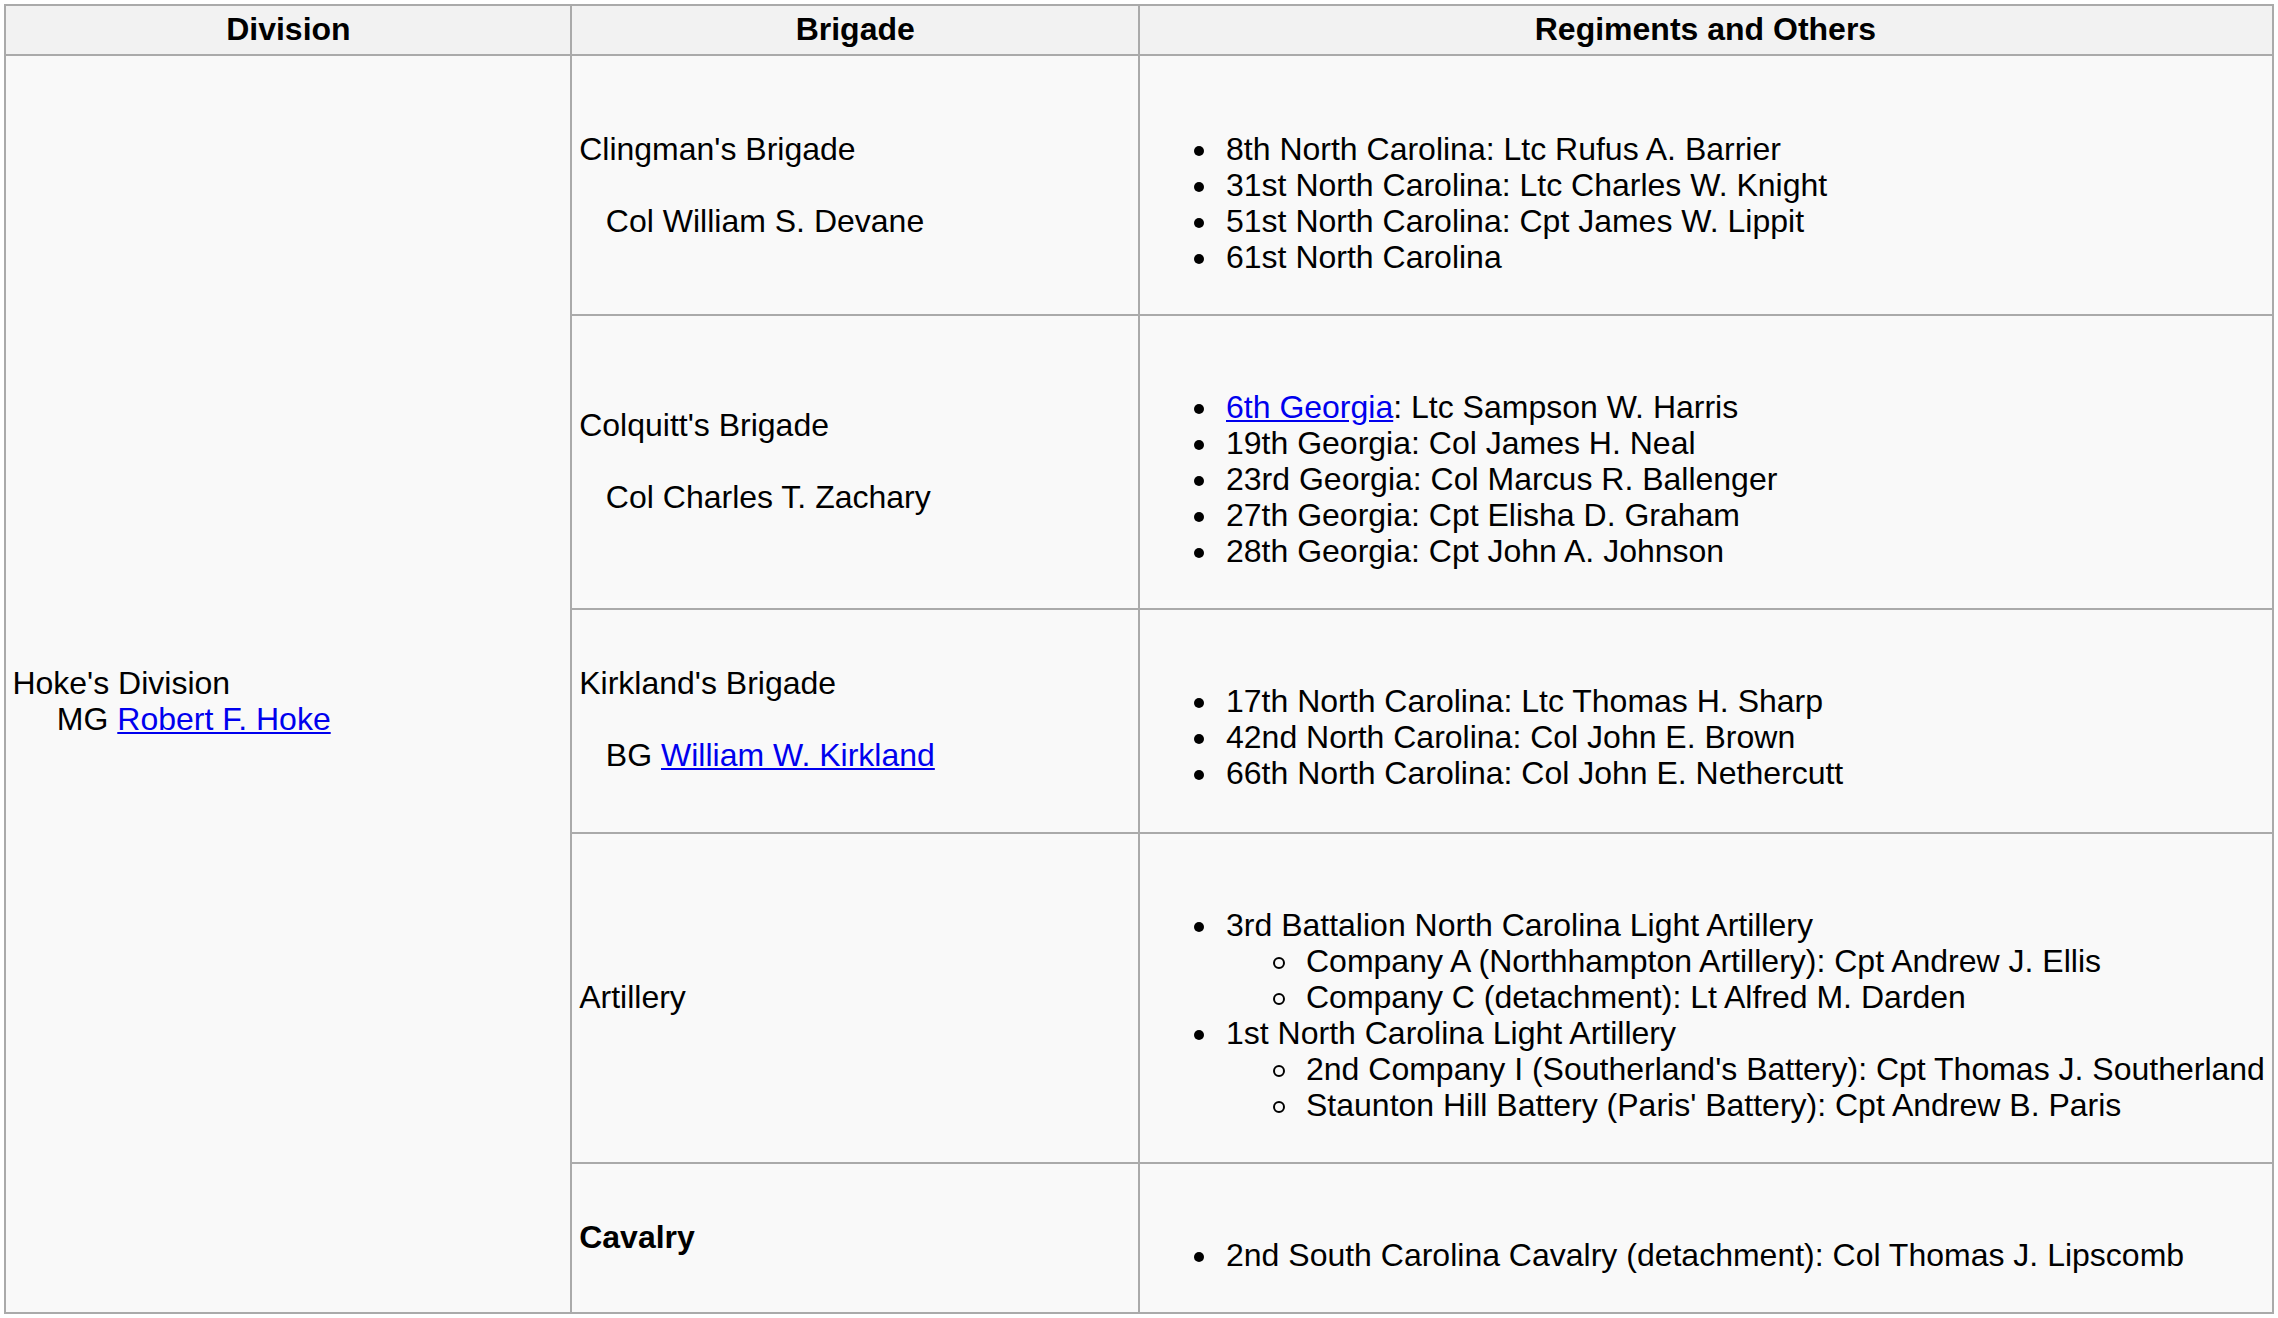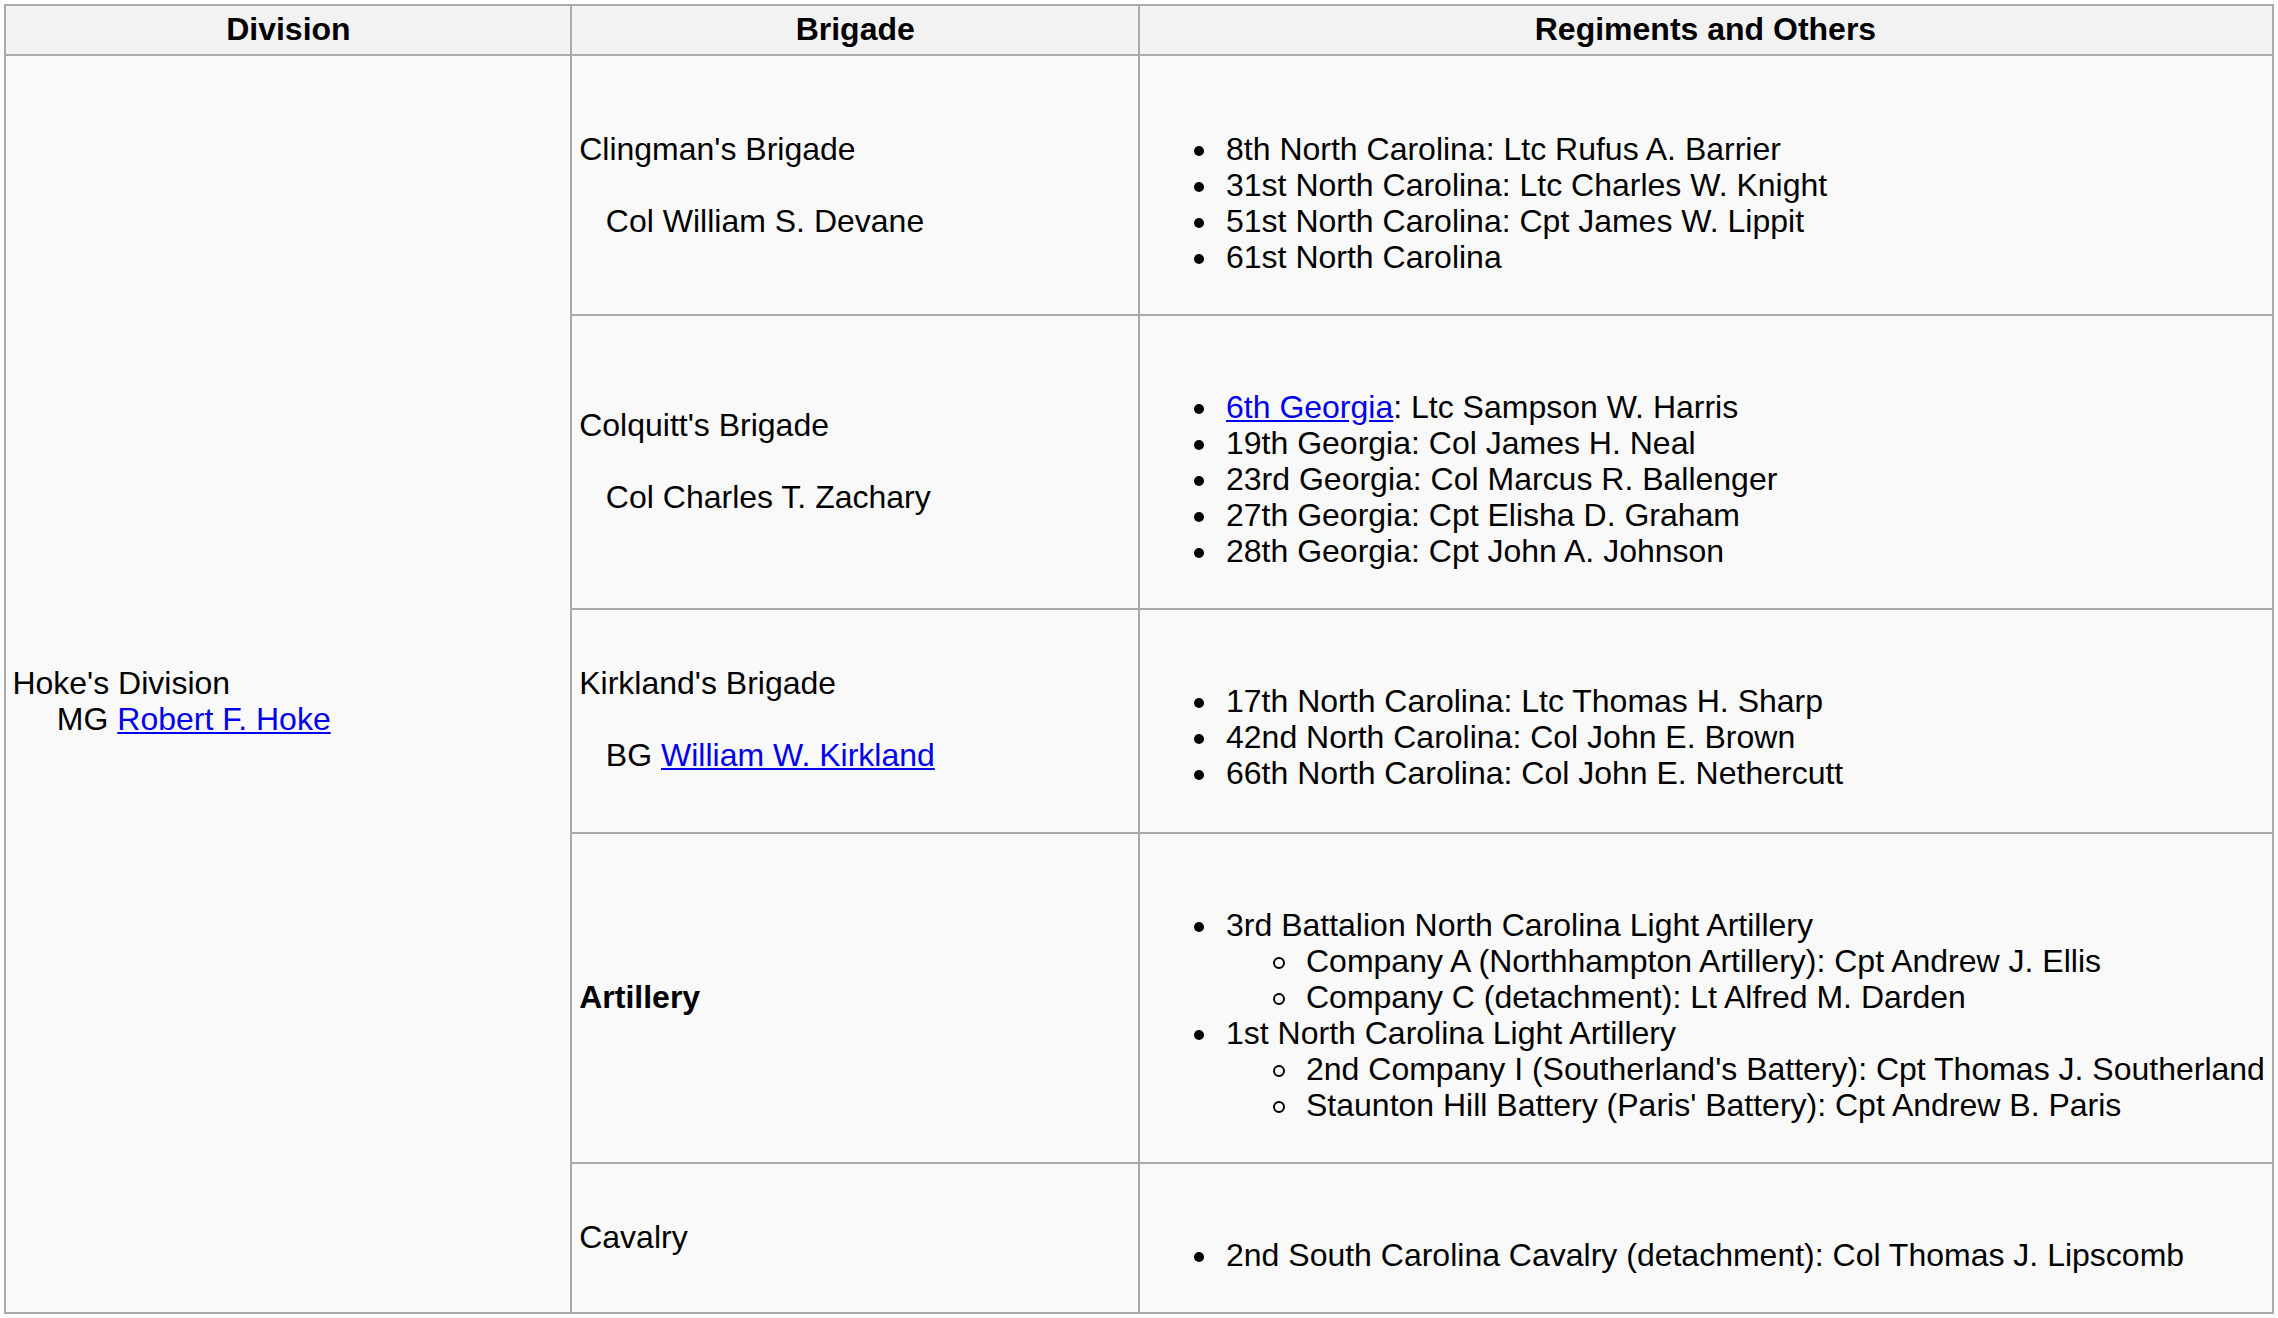(633, 996) normal -> (640, 996) bold
(637, 1237) bold -> (633, 1237) normal
